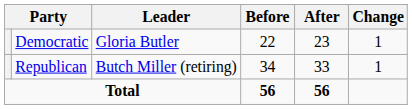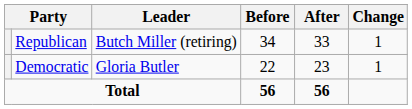rows swapped: (51, 66) <-> (52, 41)
